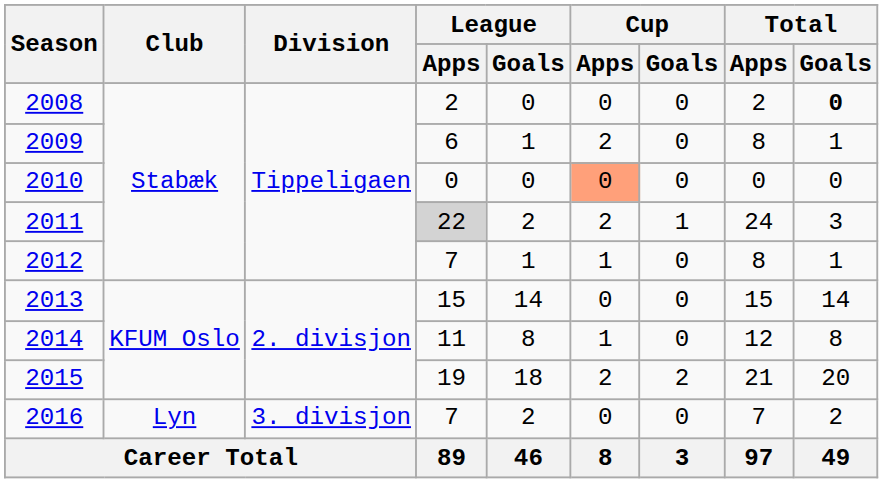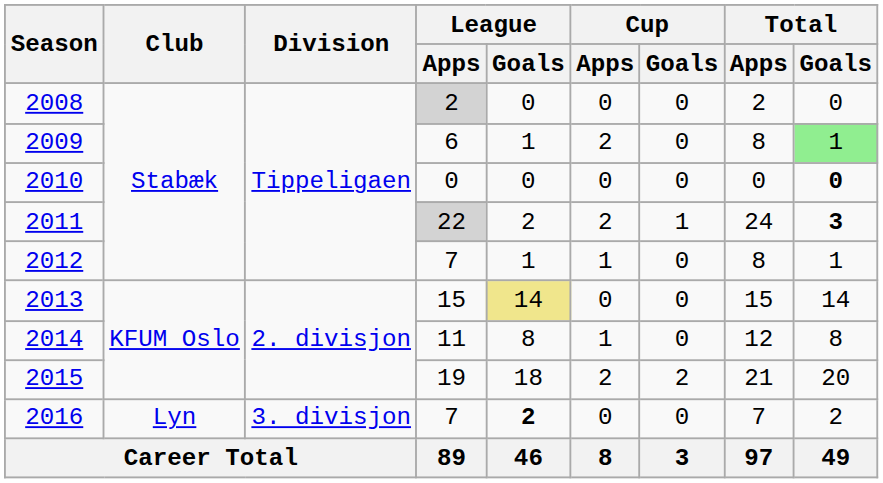(452, 103) no background -> (452, 103) lightgrey background
(836, 103) bold -> (836, 103) normal
(836, 143) no background -> (836, 143) lightgreen background
(605, 182) lightsalmon background -> (605, 182) no background
(836, 182) normal -> (836, 182) bold
(836, 222) normal -> (836, 222) bold
(528, 300) no background -> (528, 300) khaki background
(528, 419) normal -> (528, 419) bold
